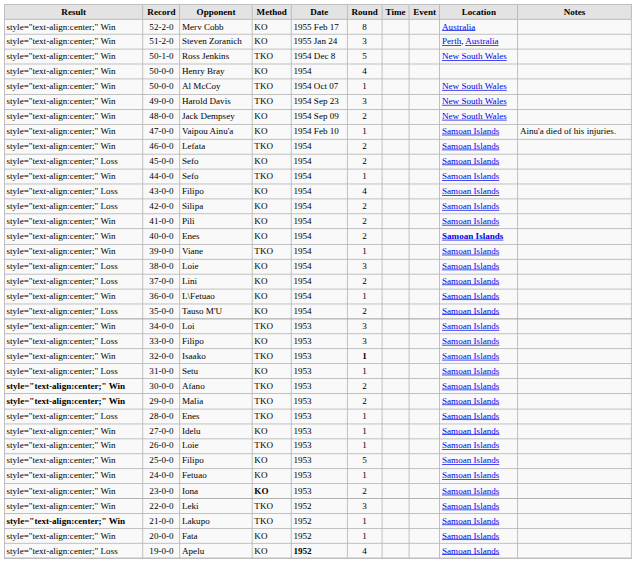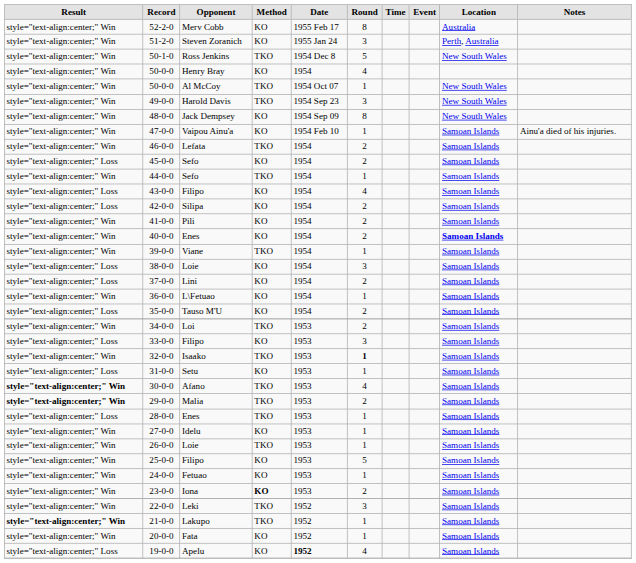(365, 116) 2 -> (365, 116) 8
(365, 326) 3 -> (365, 326) 2
(365, 386) 2 -> (365, 386) 4
